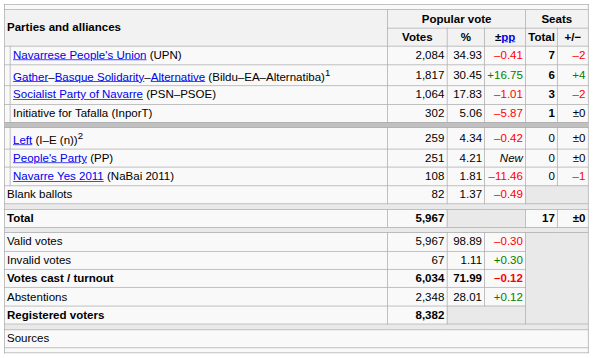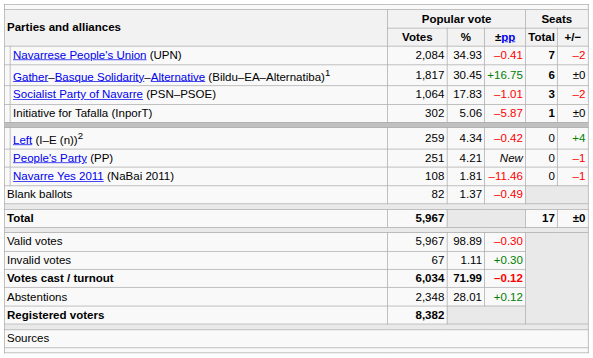(579, 75) +4 -> (579, 75) ±0
(579, 138) ±0 -> (579, 138) +4
(579, 158) ±0 -> (579, 158) –1
